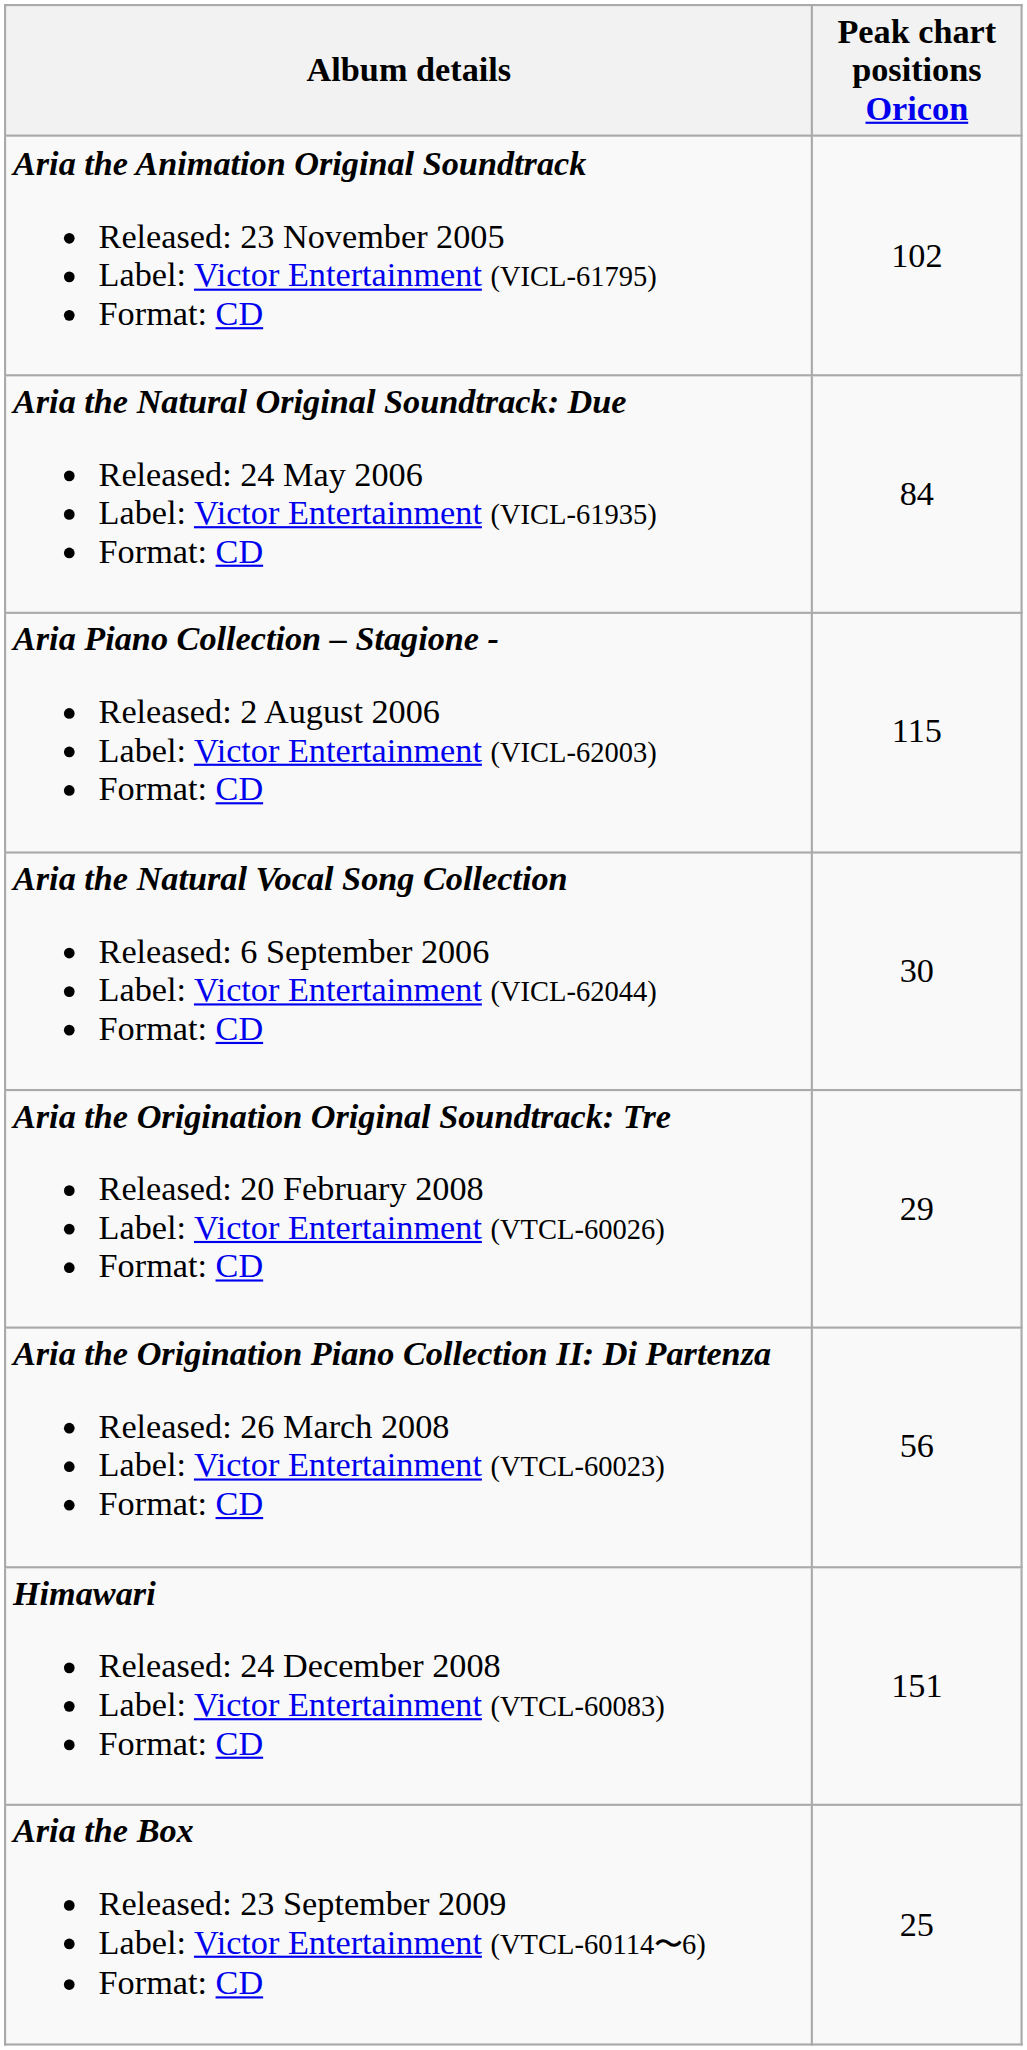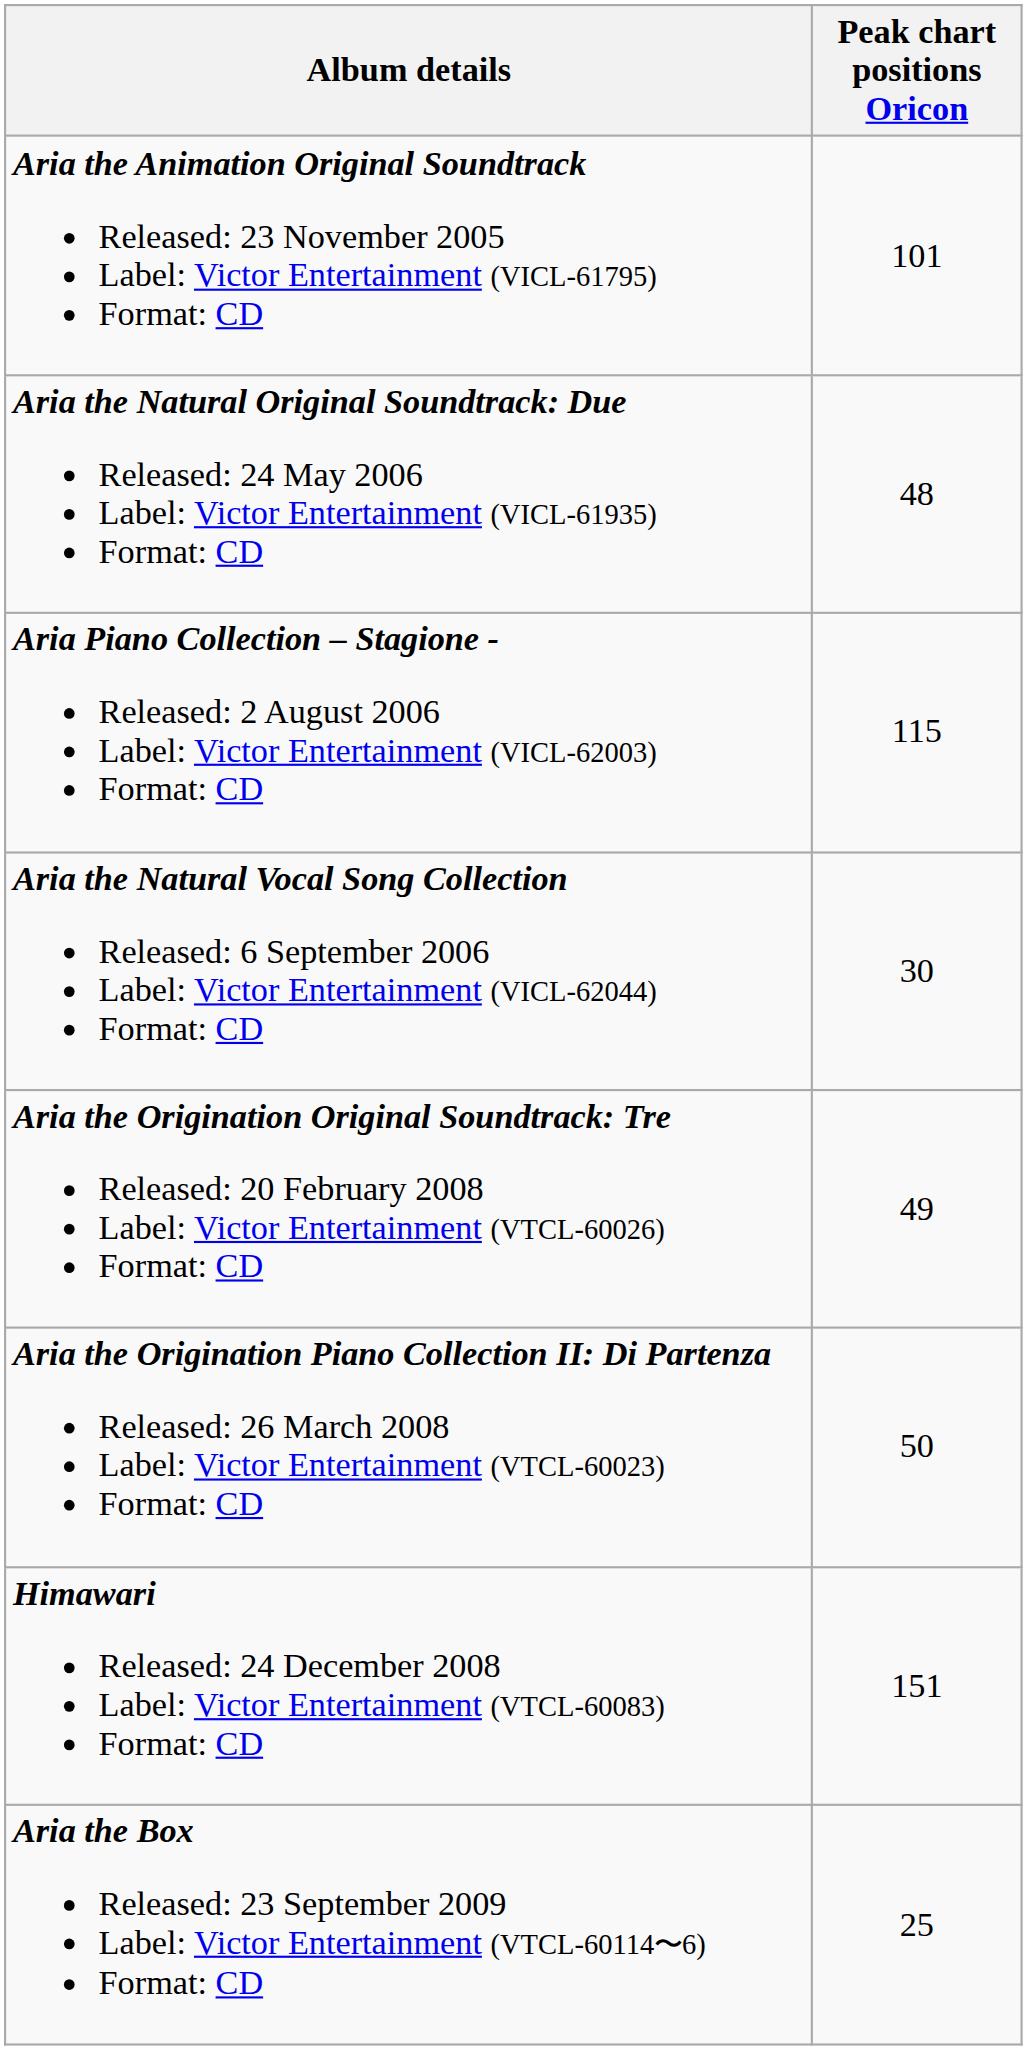(917, 255) 102 -> (917, 255) 101
(917, 493) 84 -> (917, 493) 48
(917, 1208) 29 -> (917, 1208) 49
(917, 1446) 56 -> (917, 1446) 50
